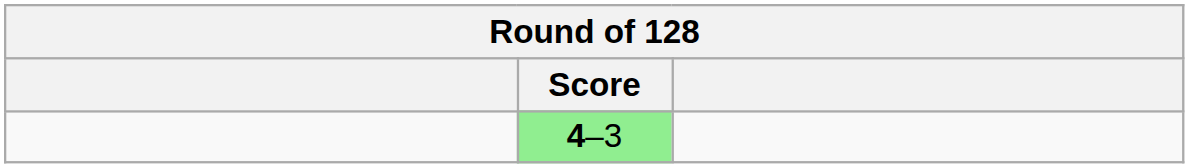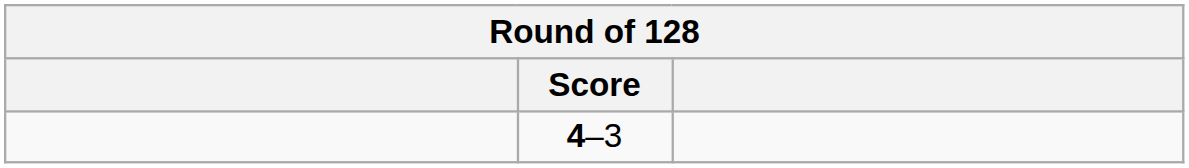(594, 137) lightgreen background -> (594, 137) no background
